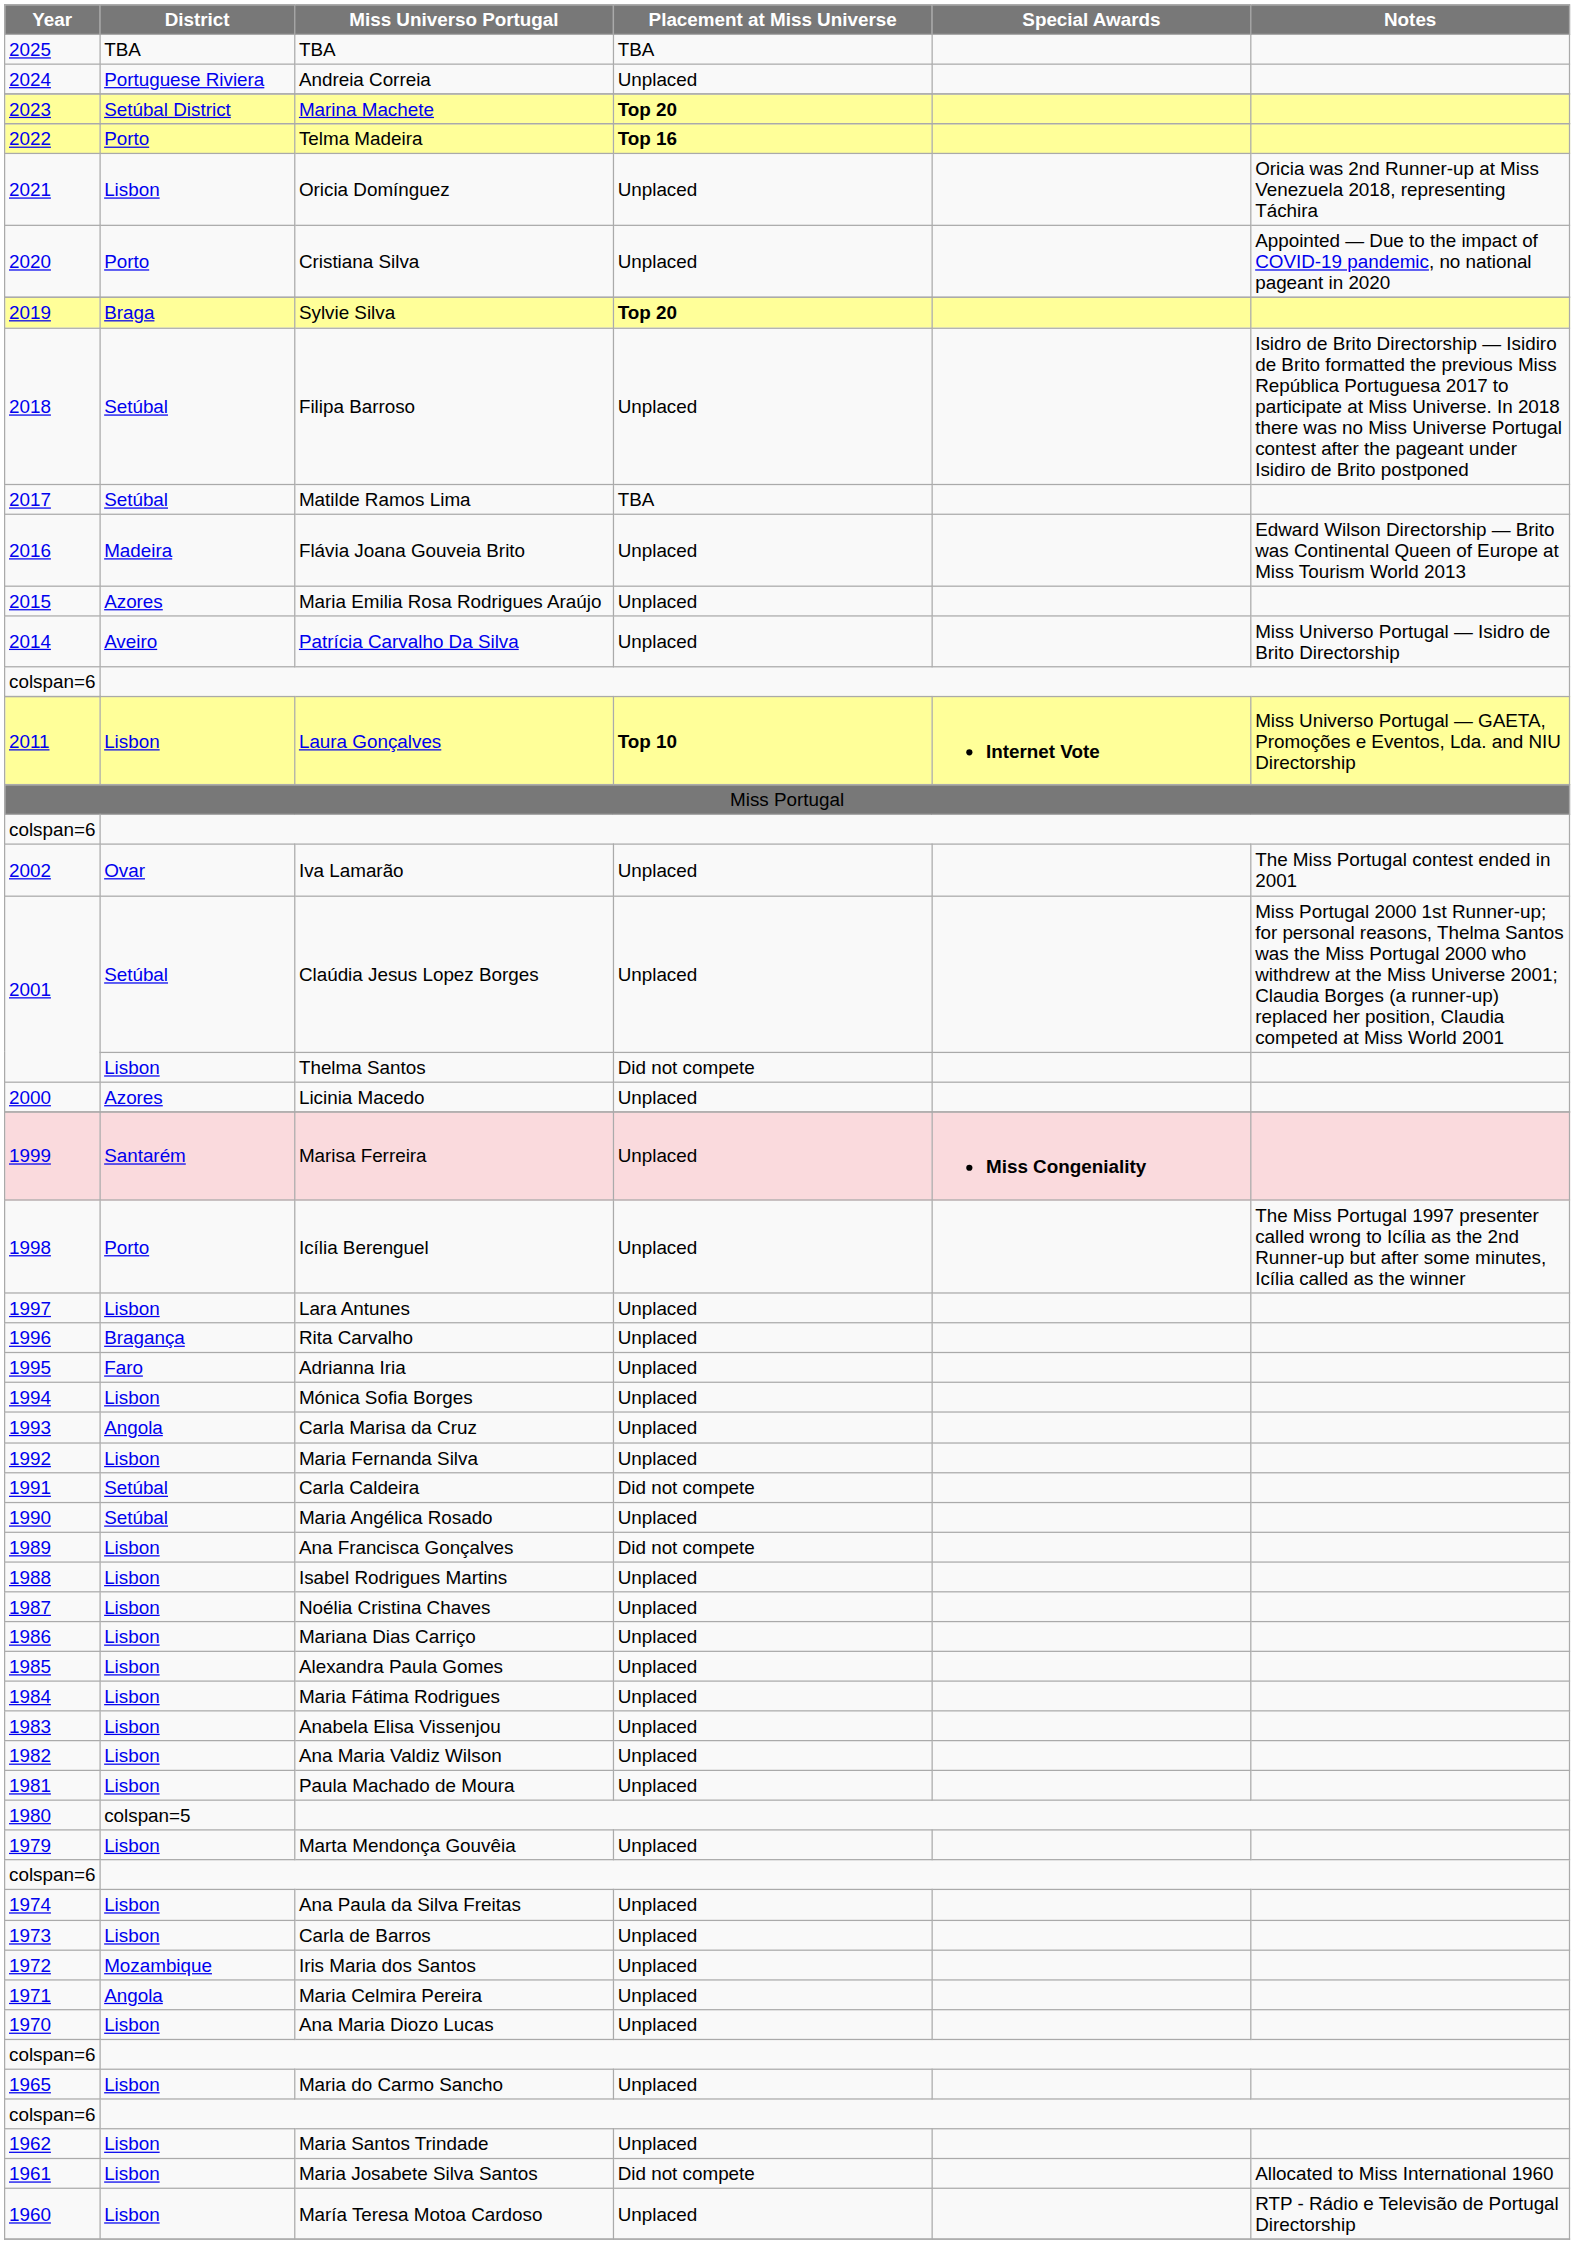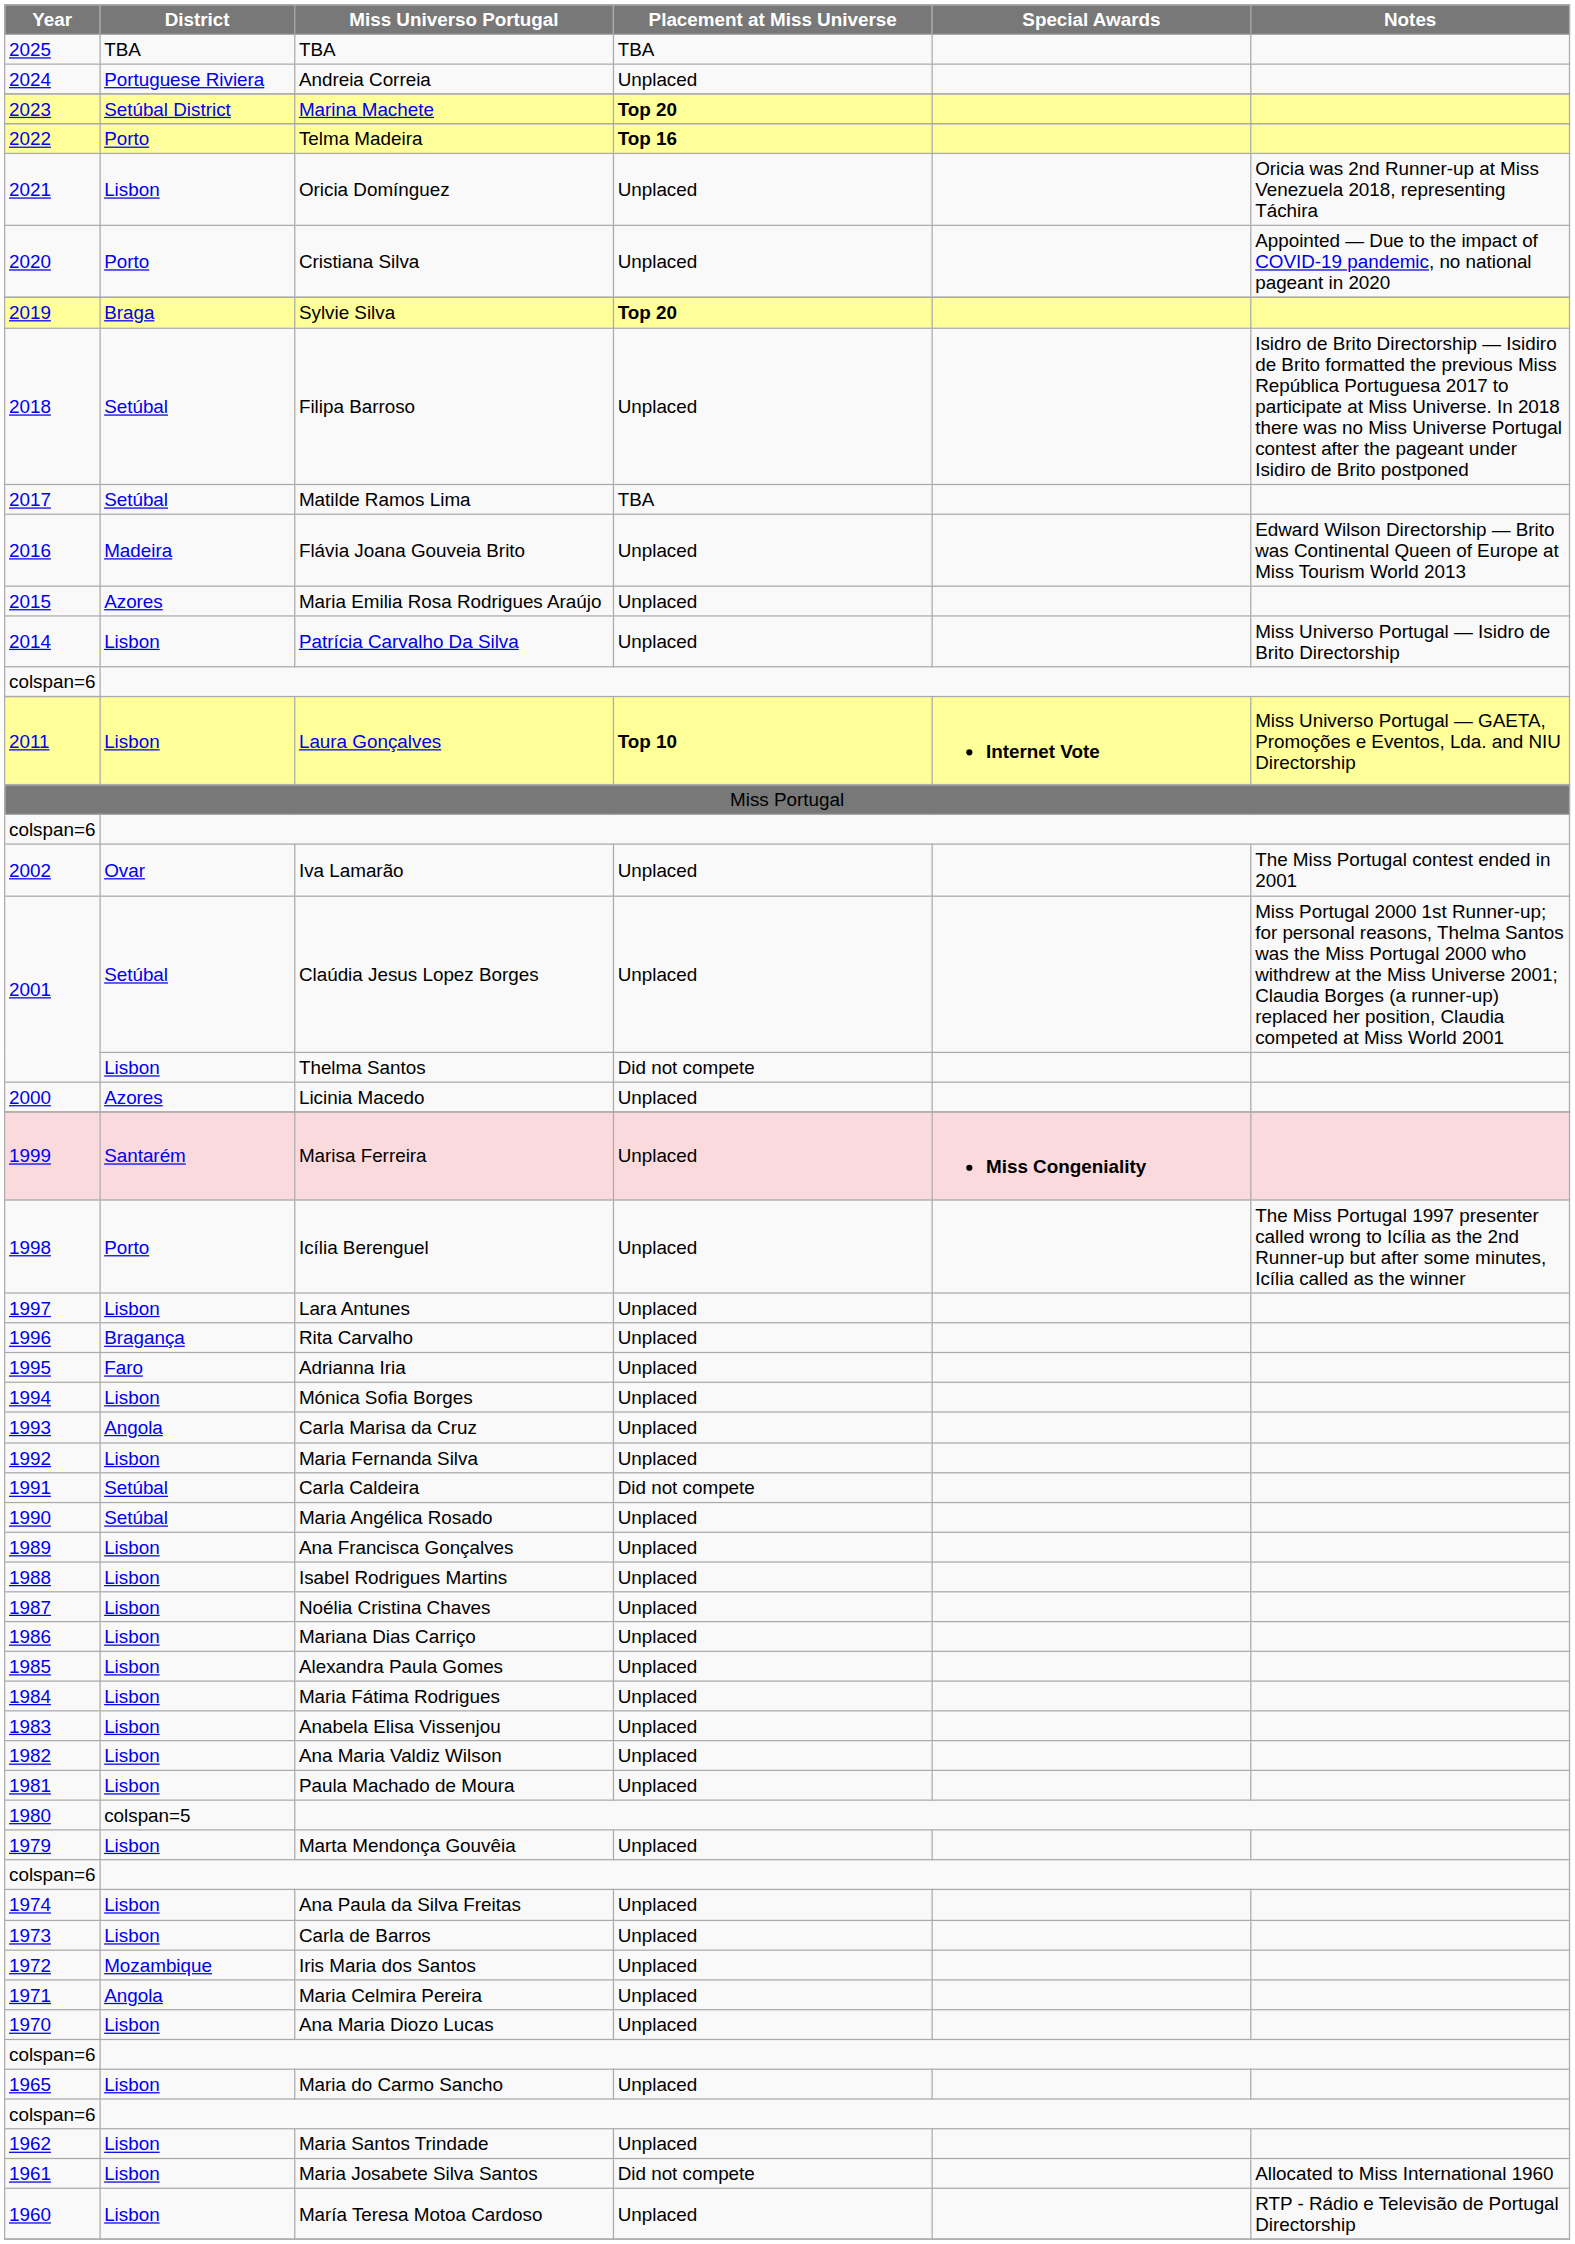(131, 641) Aveiro -> (132, 641) Lisbon
(686, 1547) Did not compete -> (657, 1547) Unplaced
